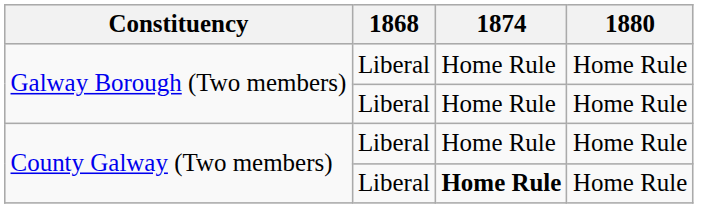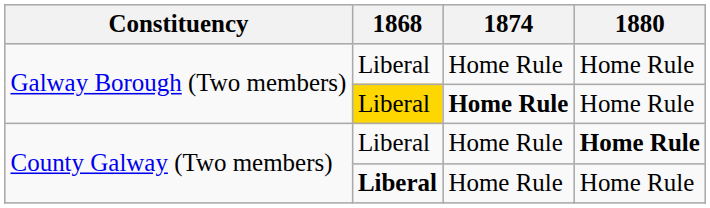(394, 103) no background -> (394, 103) gold background
(499, 103) normal -> (508, 103) bold
(630, 143) normal -> (640, 143) bold
(394, 182) normal -> (397, 182) bold
(501, 182) bold -> (506, 182) normal
